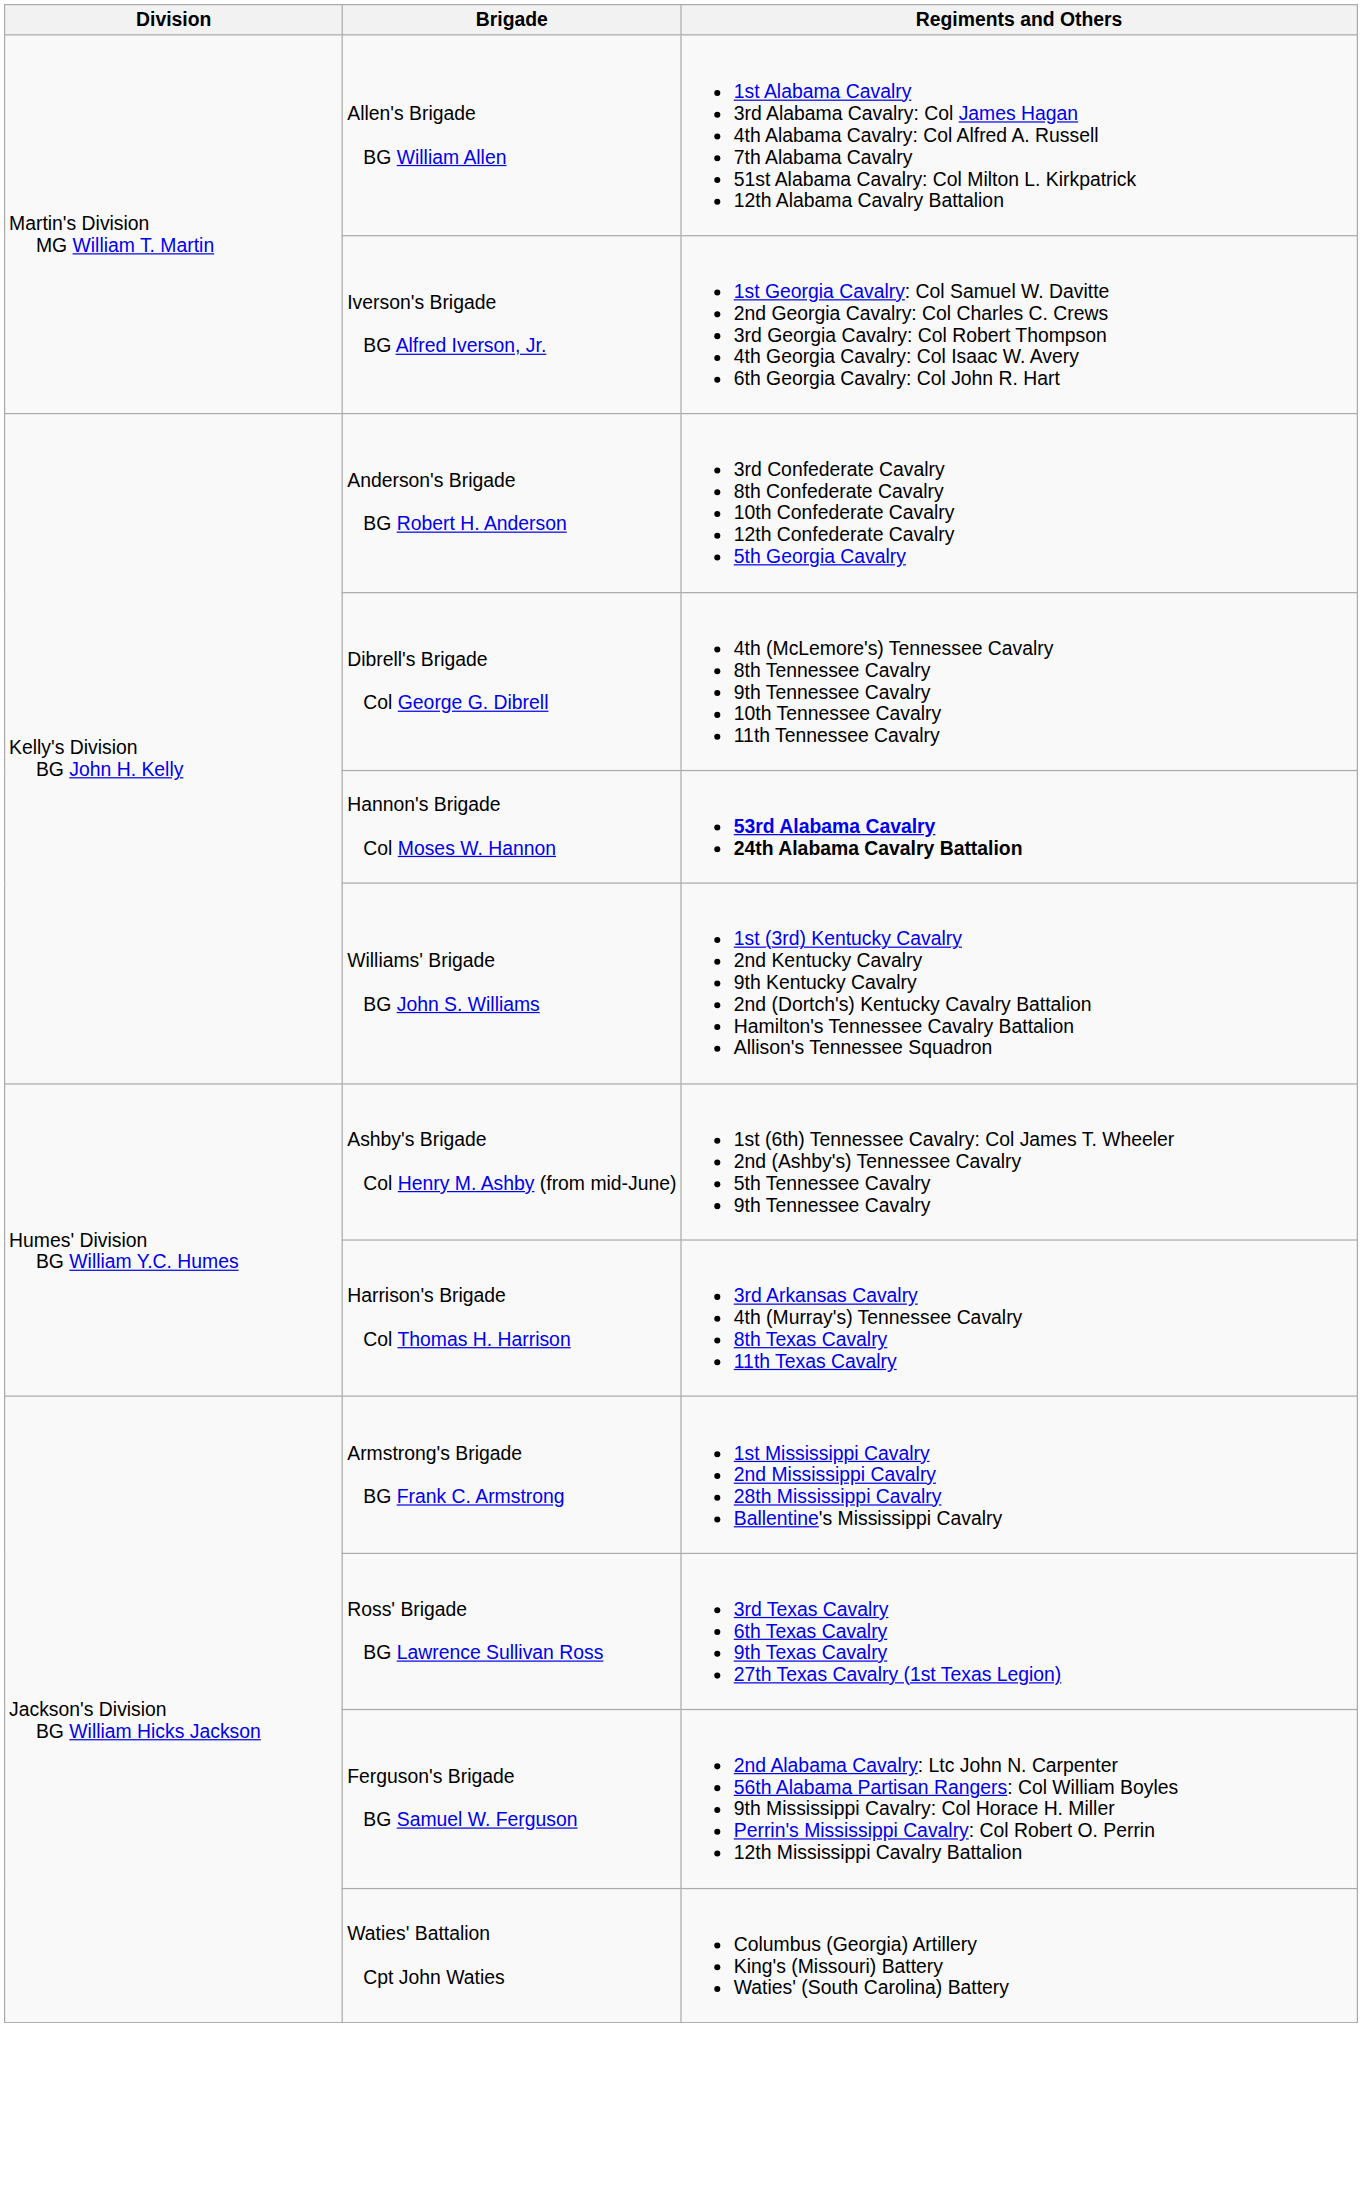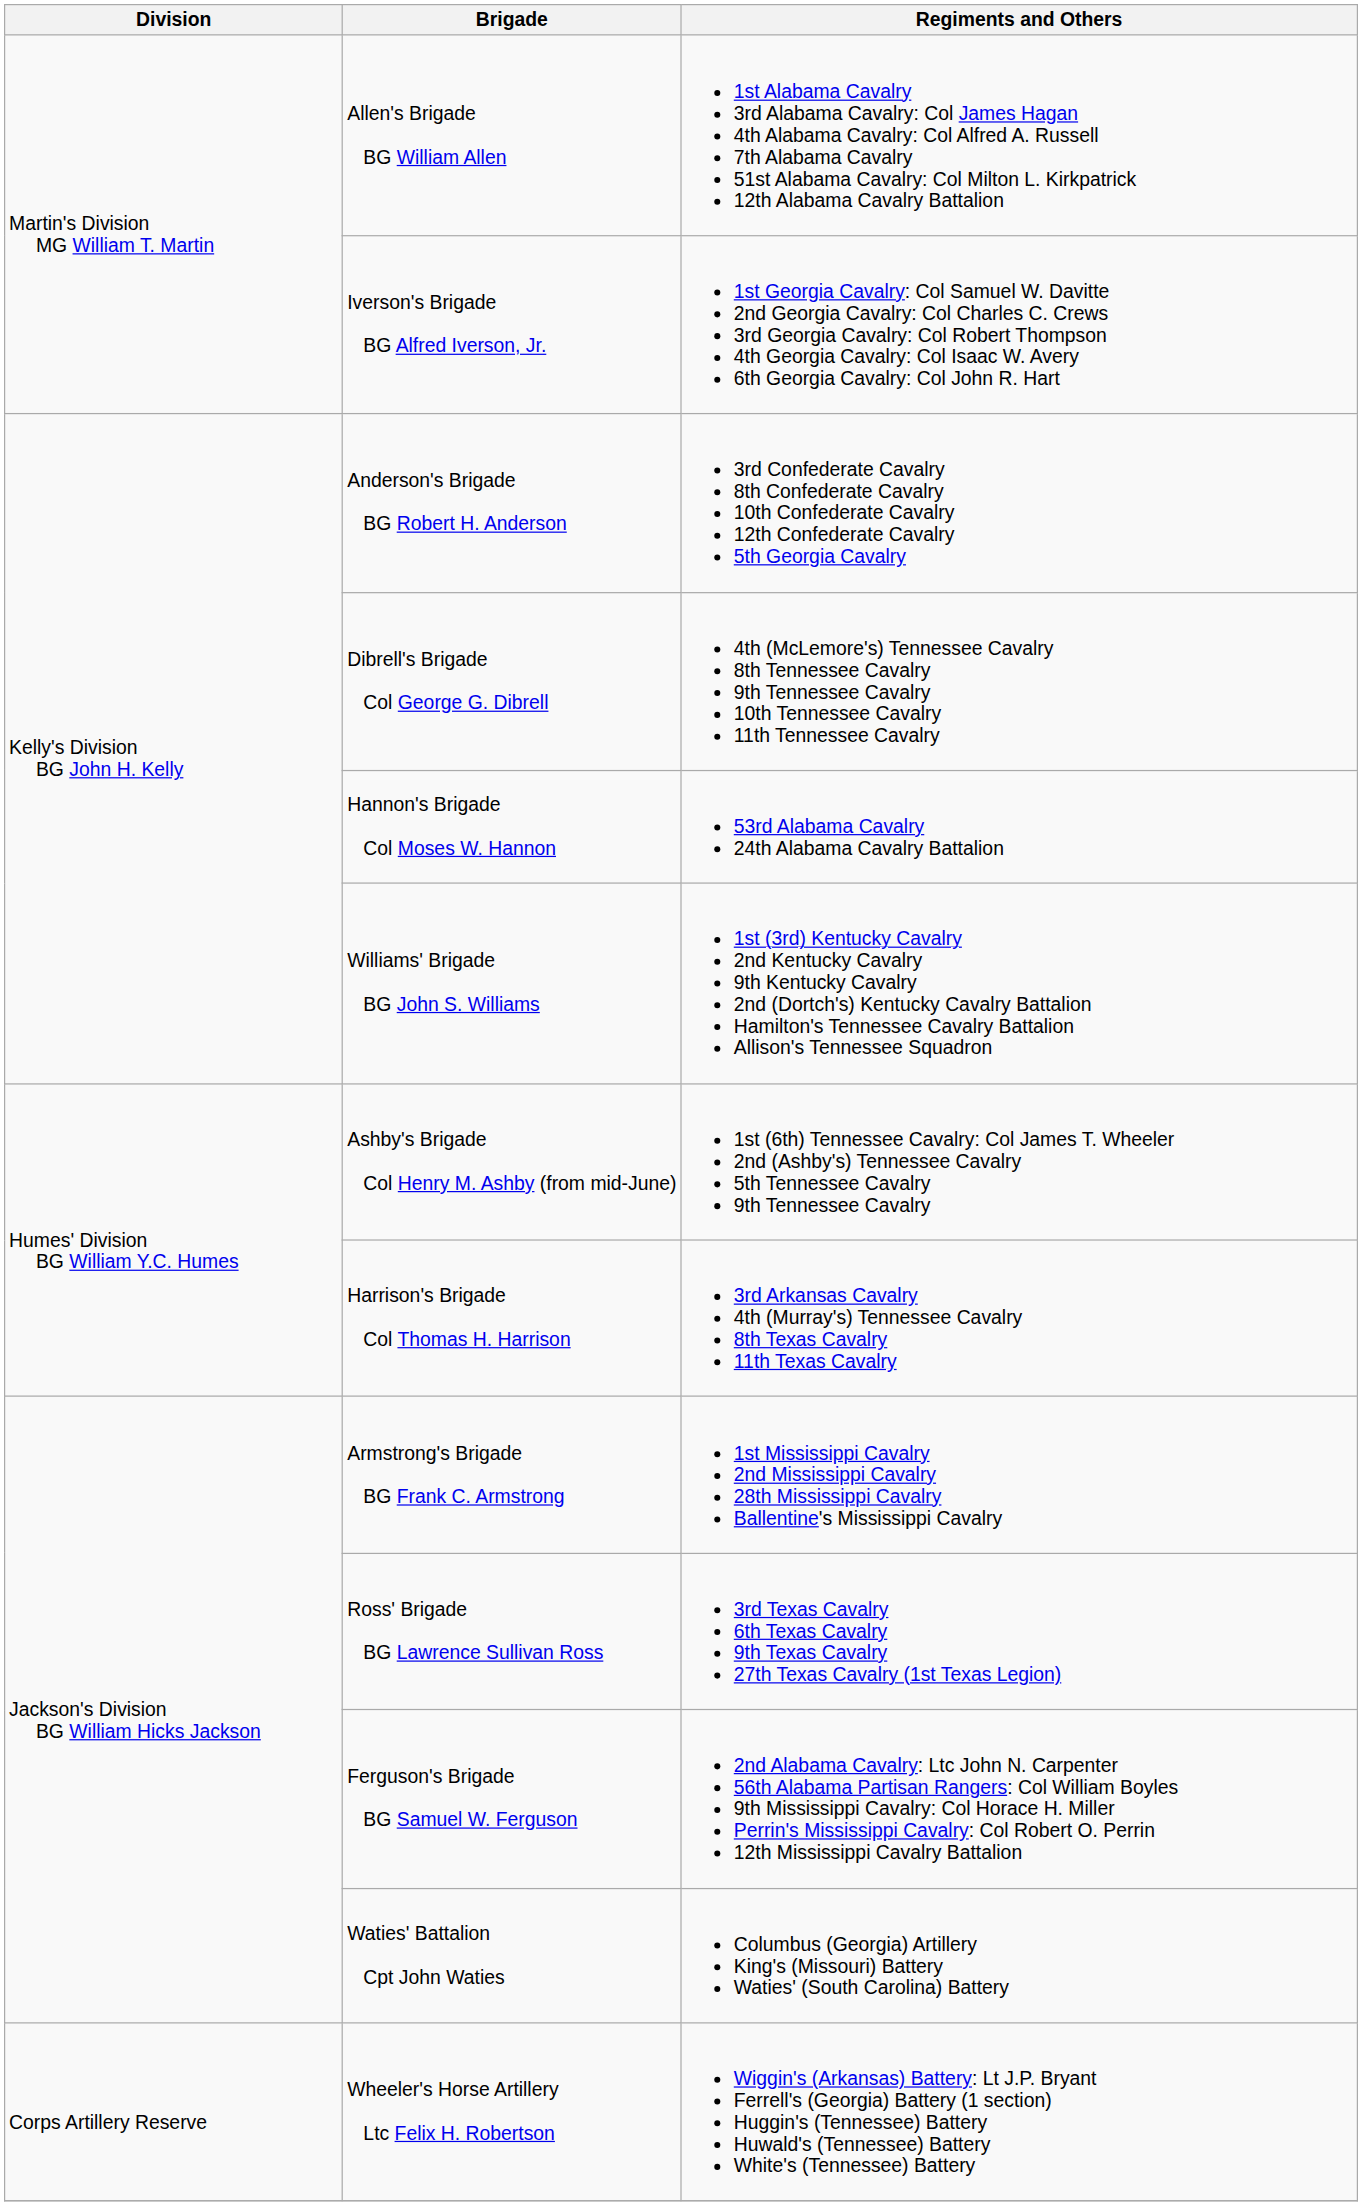(1019, 838) bold -> (1019, 838) normal
+ row: (453, 2111)
